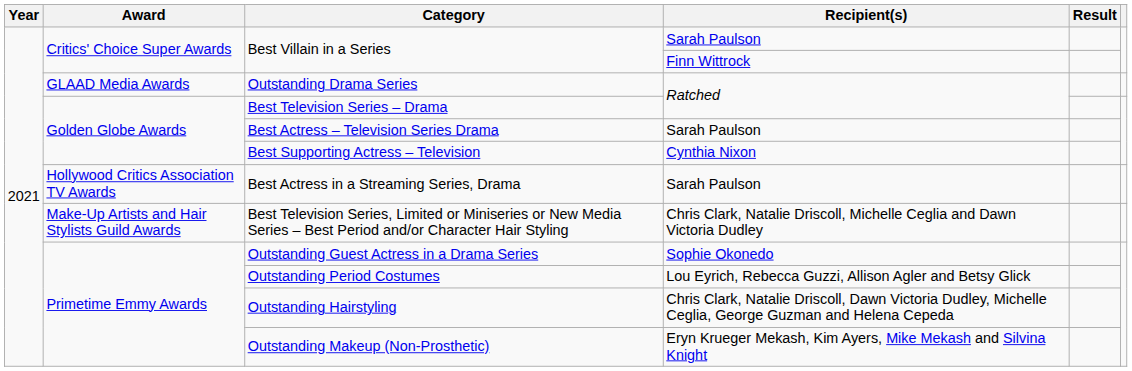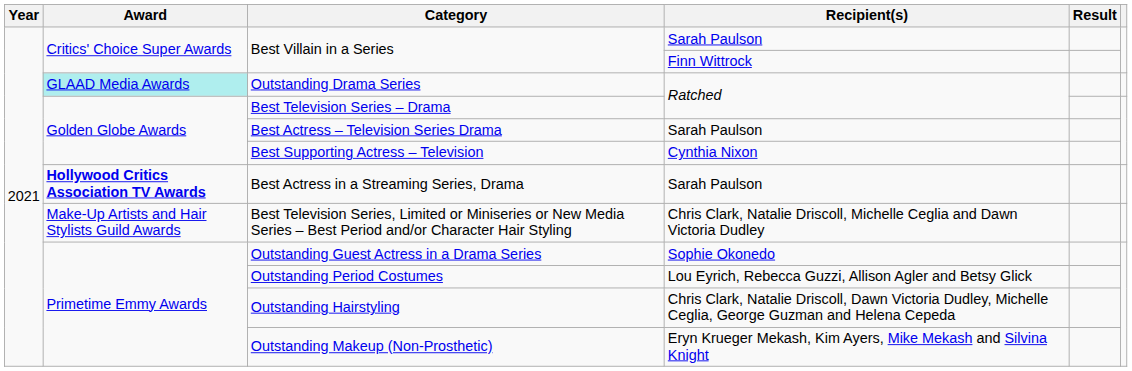(118, 84) no background -> (118, 84) paleturquoise background
(140, 183) normal -> (126, 183) bold
